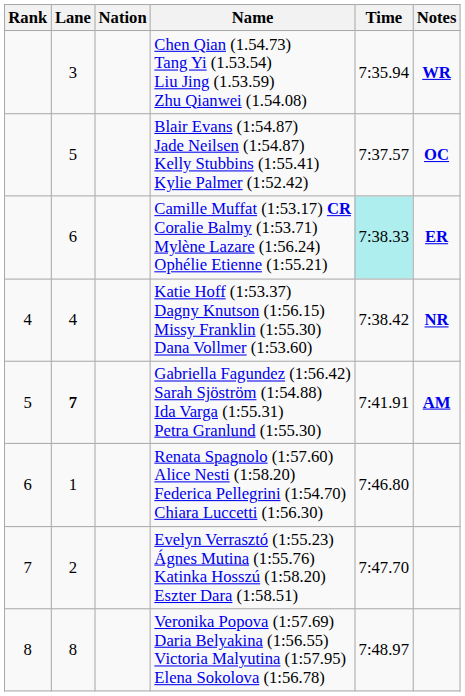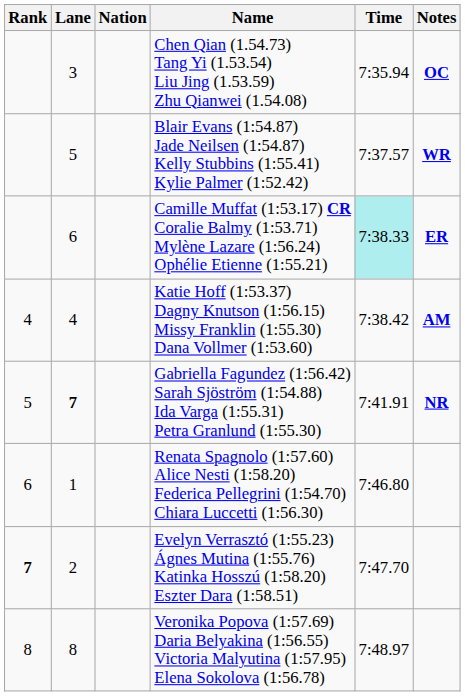(437, 72) WR -> (437, 72) OC
(437, 154) OC -> (437, 154) WR
(437, 319) NR -> (437, 319) AM
(437, 402) AM -> (437, 402) NR
(28, 567) normal -> (28, 567) bold
